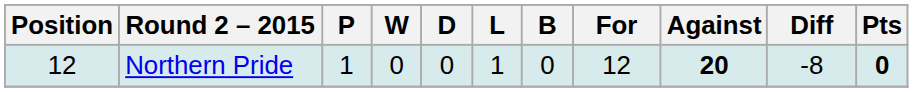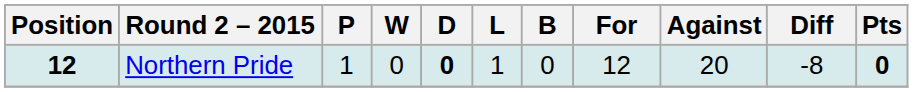(62, 66) normal -> (62, 66) bold
(447, 66) normal -> (447, 66) bold
(714, 66) bold -> (714, 66) normal
